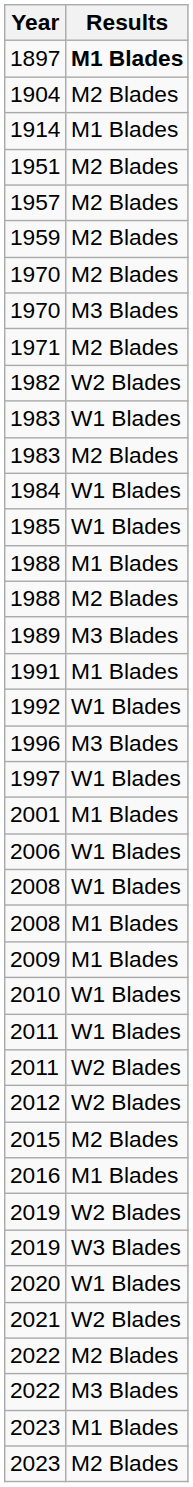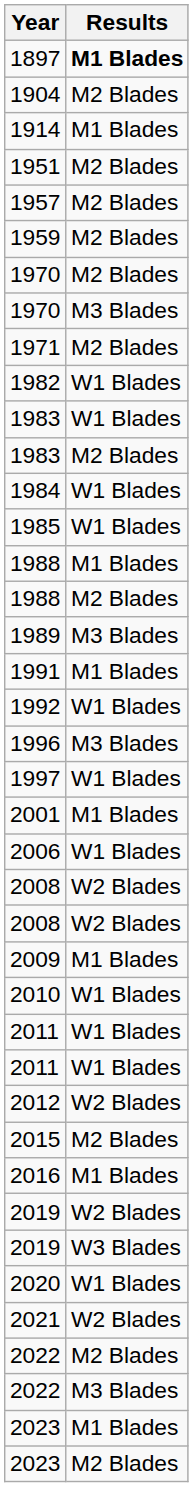(126, 382) W2 Blades -> (126, 382) W1 Blades
(126, 887) W1 Blades -> (126, 887) W2 Blades
(125, 923) M1 Blades -> (126, 923) W2 Blades
(126, 1067) W2 Blades -> (126, 1067) W1 Blades
